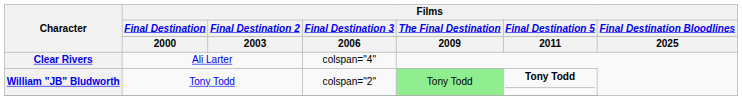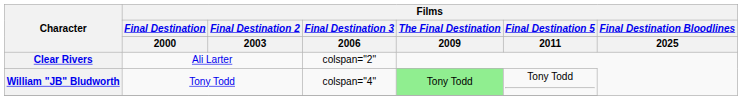(349, 60) colspan="4" -> (349, 60) colspan="2"
(349, 82) colspan="2" -> (349, 82) colspan="4"
(550, 79) bold -> (550, 79) normal
